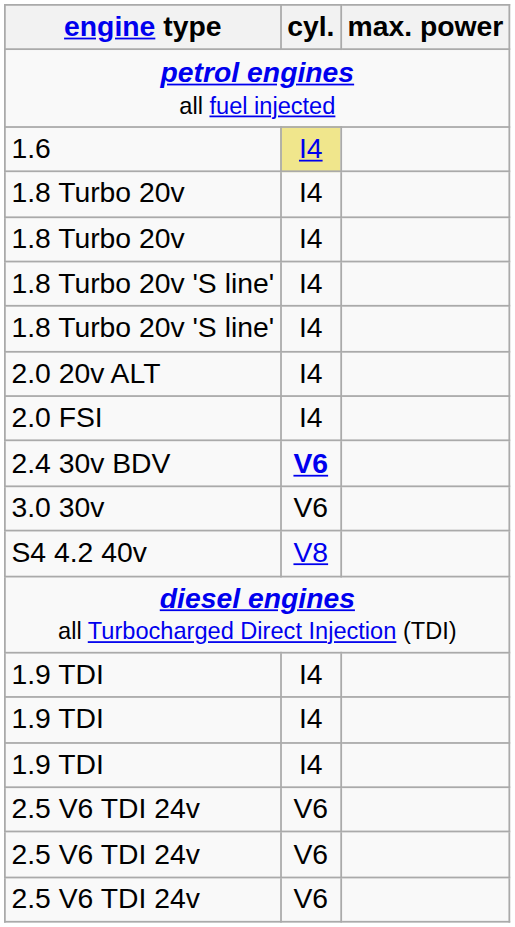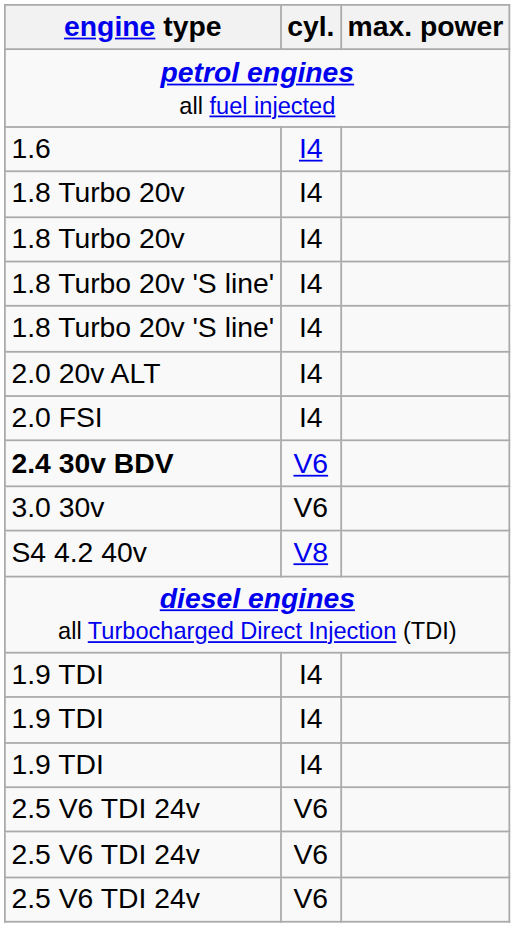(311, 148) khaki background -> (311, 148) no background
(91, 463) normal -> (92, 463) bold
(311, 463) bold -> (311, 463) normal
